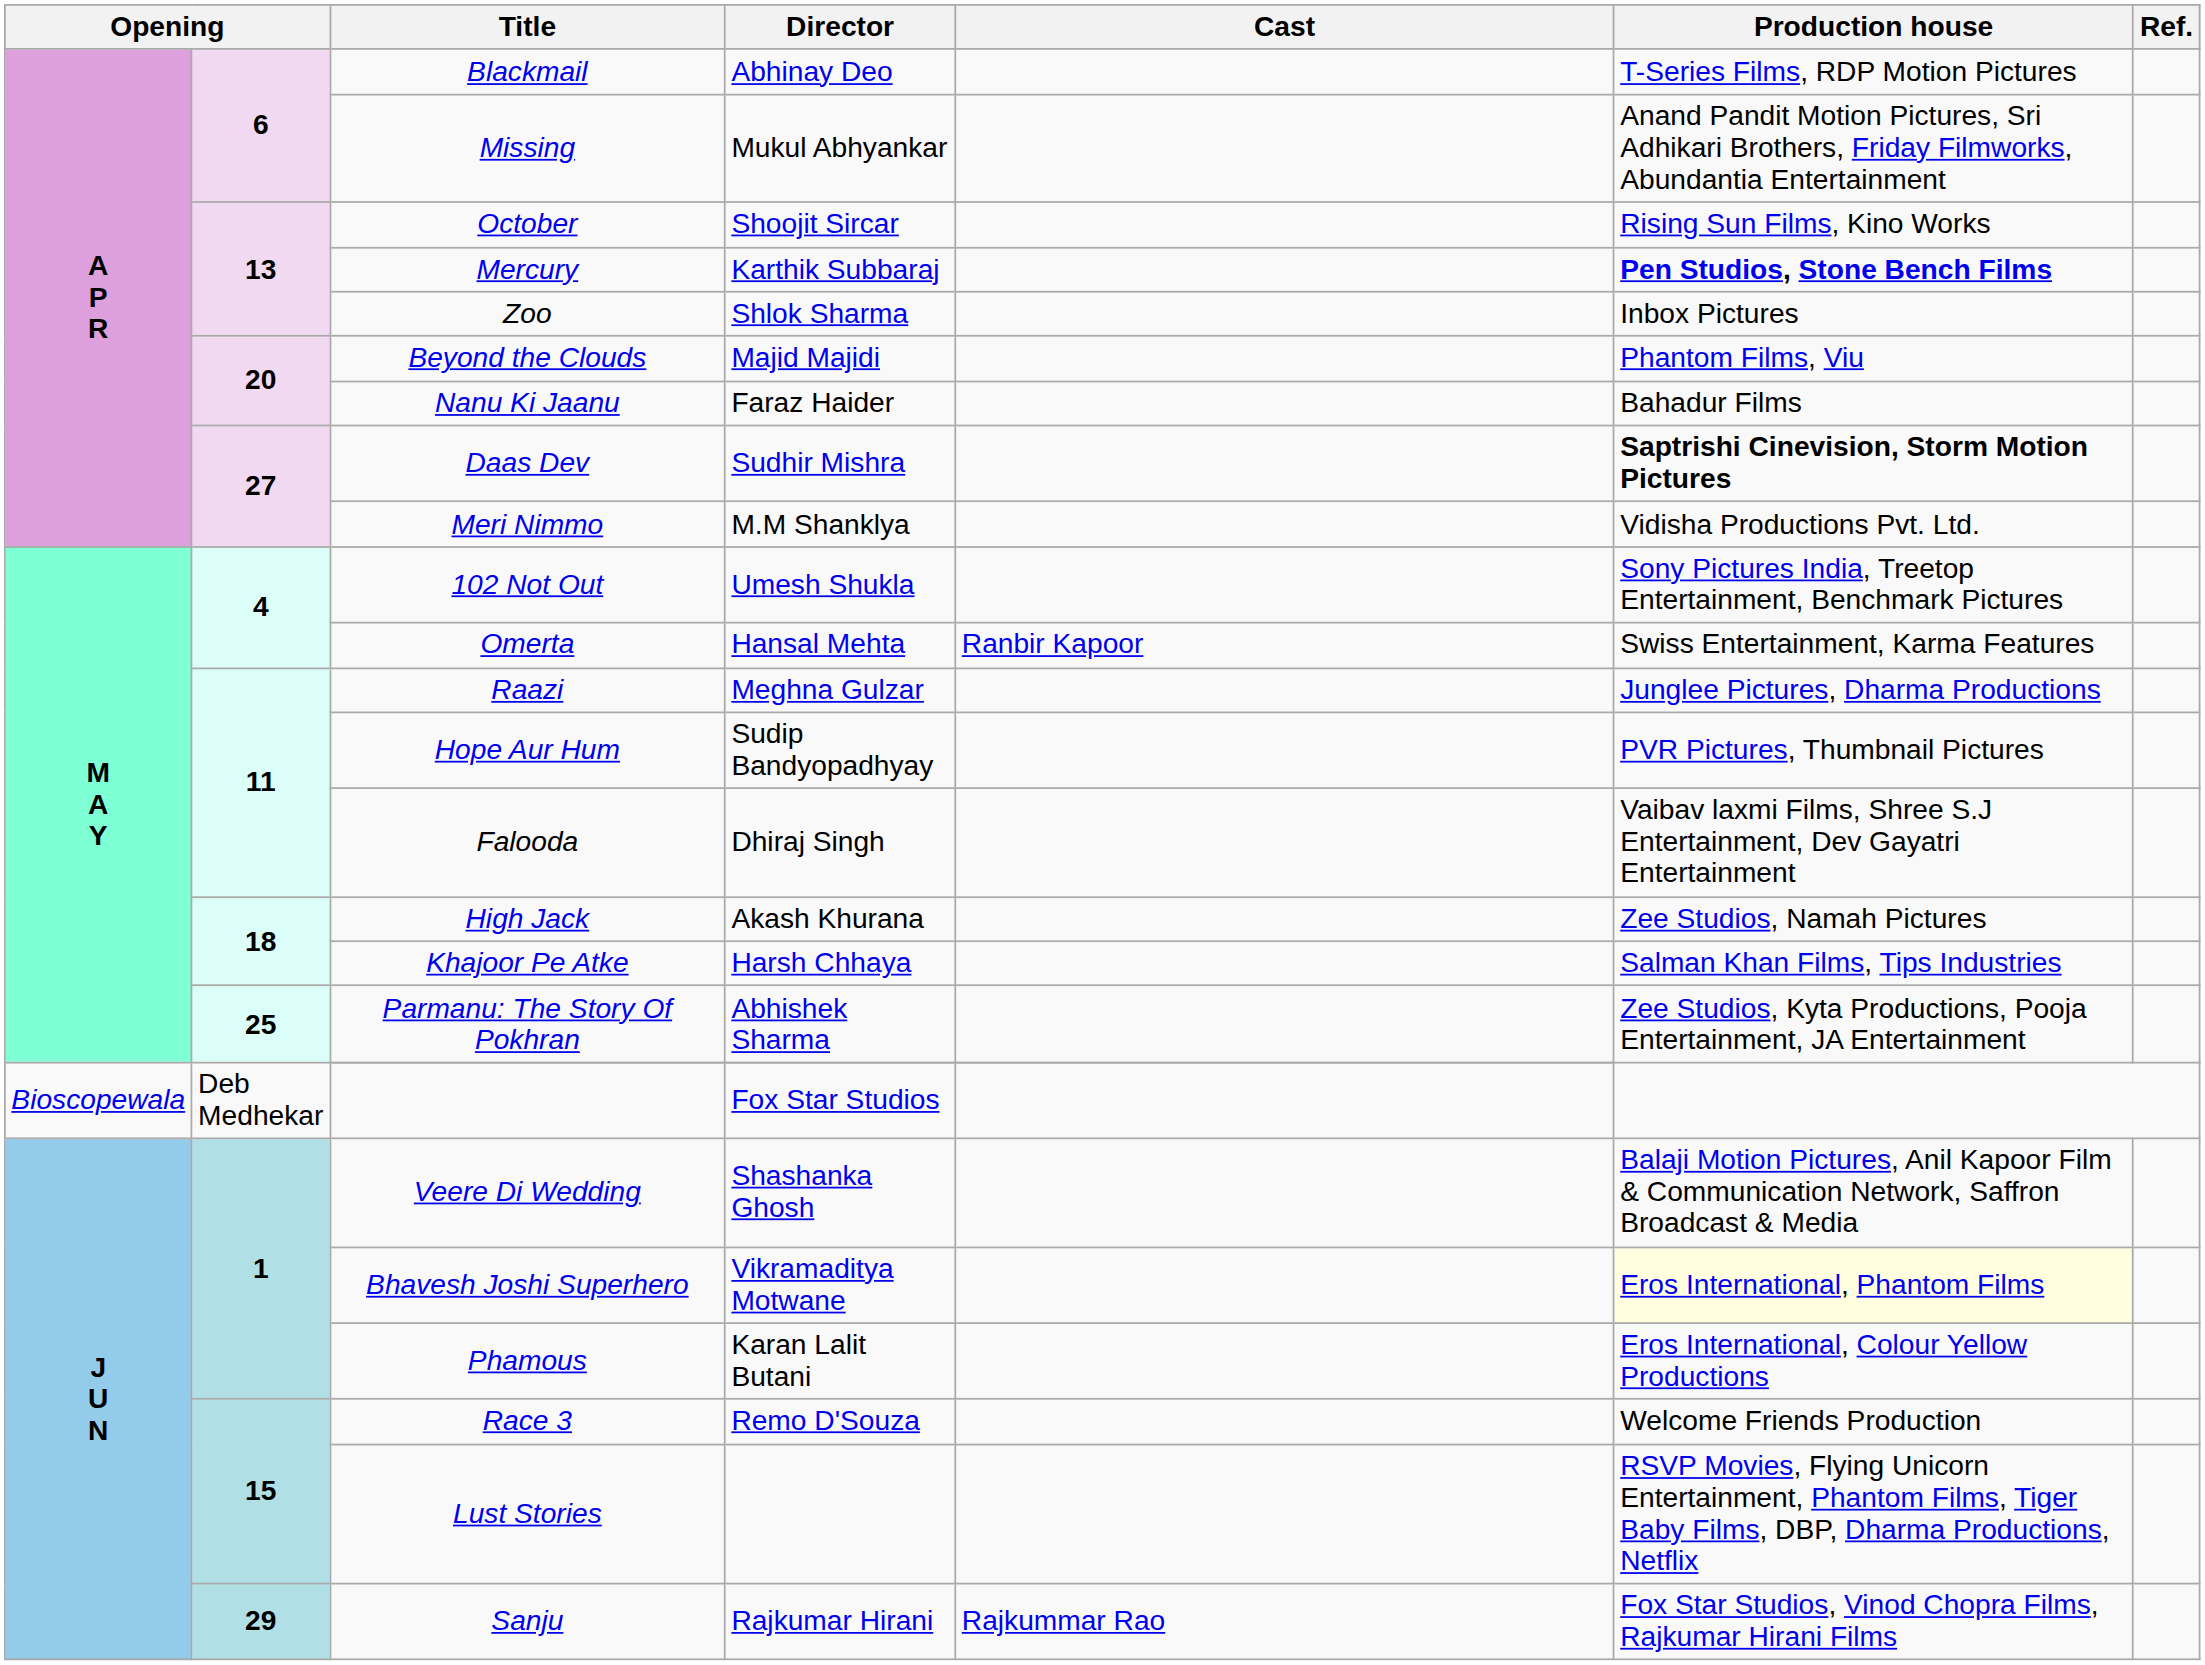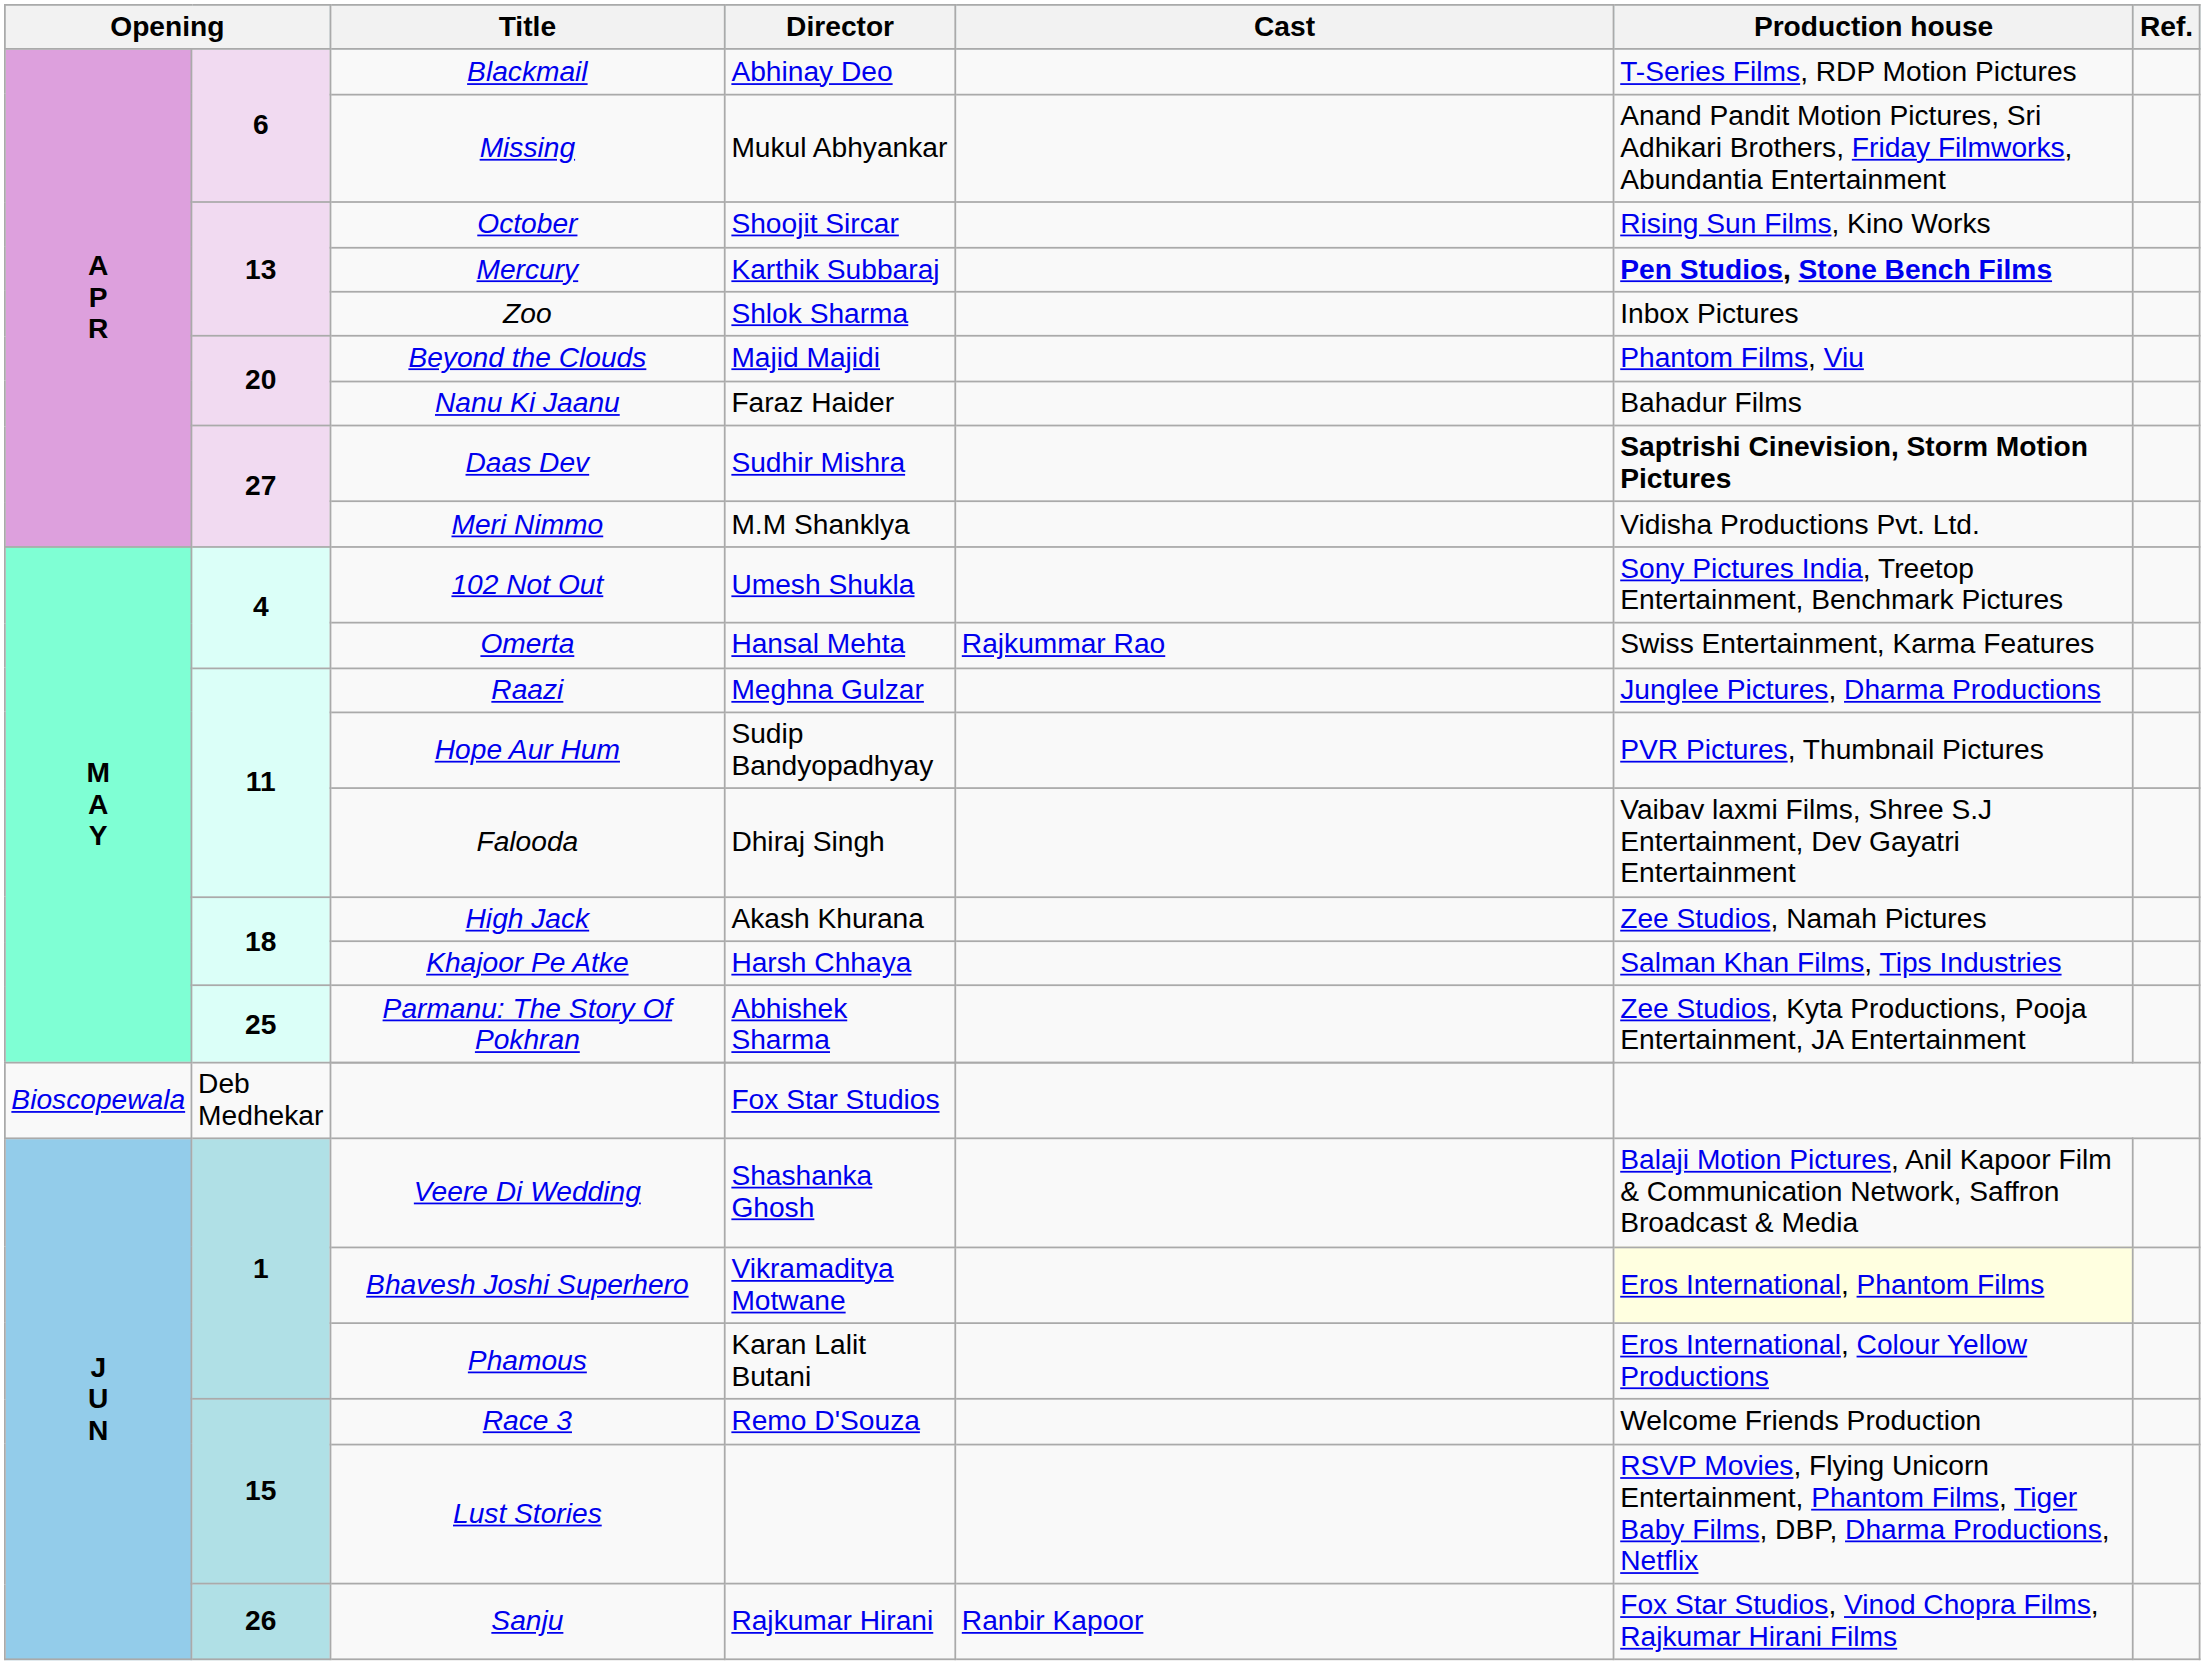(1053, 644) Ranbir Kapoor -> (1064, 644) Rajkummar Rao
(261, 1621) 29 -> (261, 1621) 26
(1064, 1621) Rajkummar Rao -> (1053, 1621) Ranbir Kapoor
